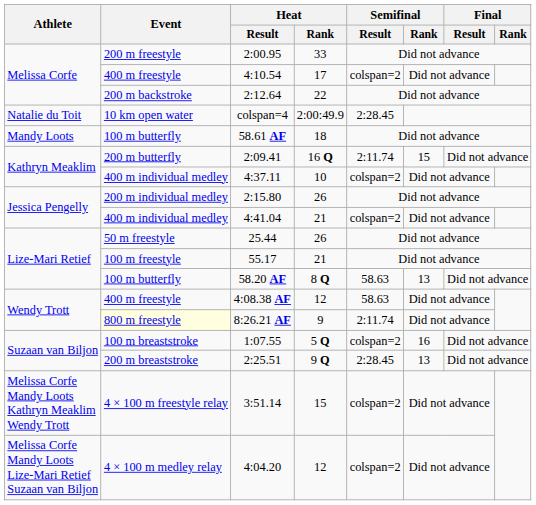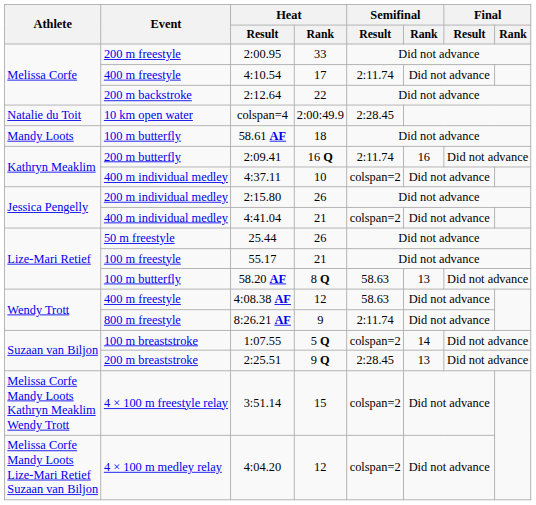(375, 75) colspan=2 -> (375, 75) 2:11.74
(424, 156) 15 -> (424, 156) 16
(142, 320) lightyellow background -> (142, 320) no background
(424, 340) 16 -> (424, 340) 14
